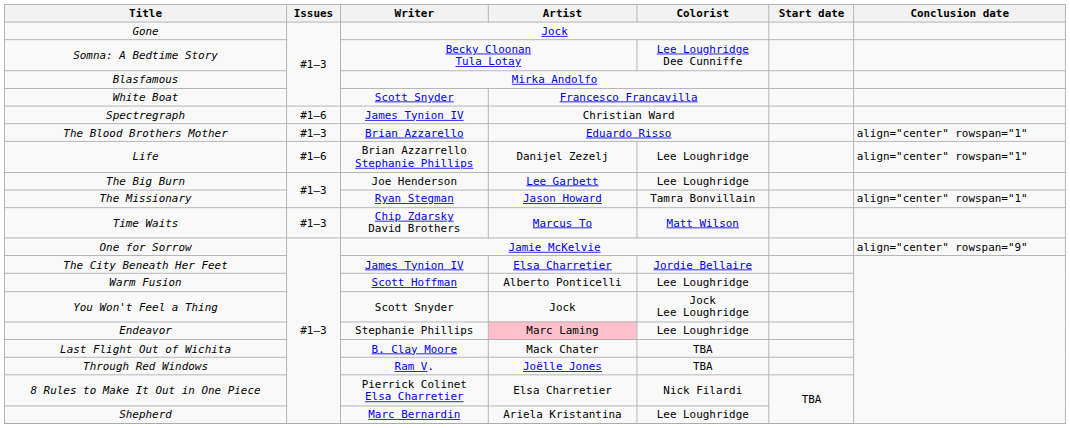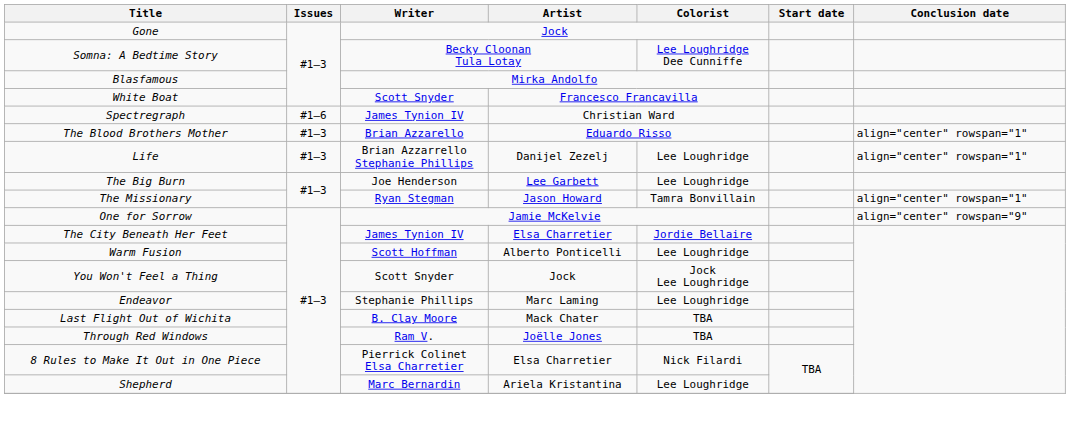(313, 157) #1–6 -> (313, 157) #1–3
- row: (146, 223)
(562, 331) pink background -> (562, 300) no background
